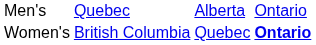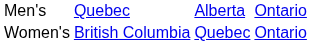(283, 32) bold -> (281, 32) normal
